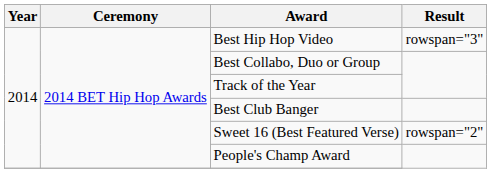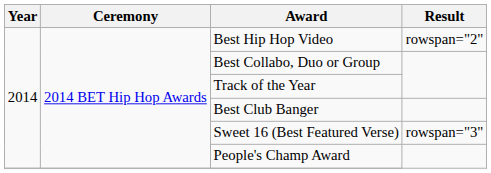(445, 39) rowspan="3" -> (445, 39) rowspan="2"
(445, 132) rowspan="2" -> (445, 132) rowspan="3"
